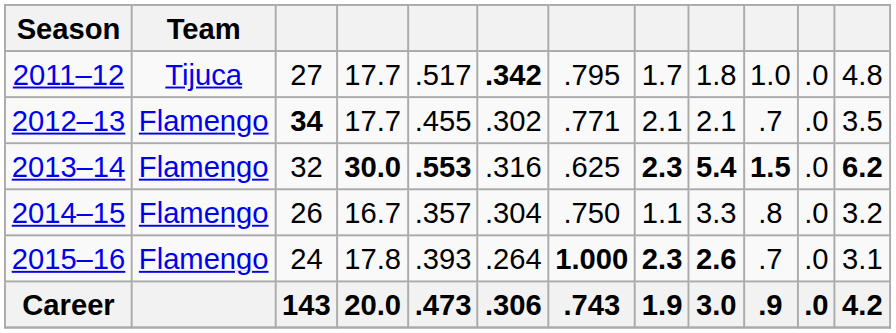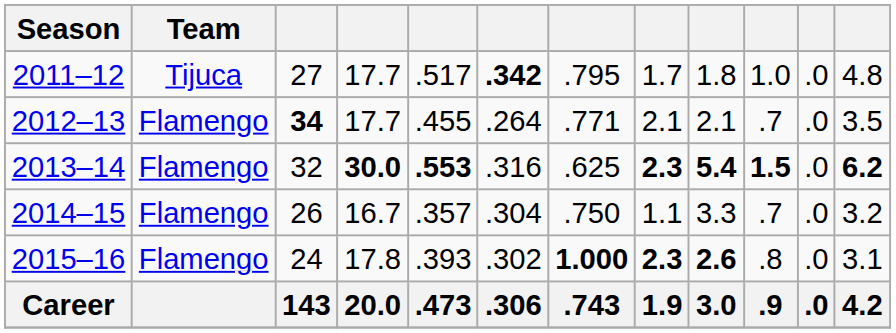(513, 121) .302 -> (513, 121) .264
(770, 213) .8 -> (770, 213) .7
(513, 259) .264 -> (513, 259) .302
(770, 259) .7 -> (770, 259) .8
